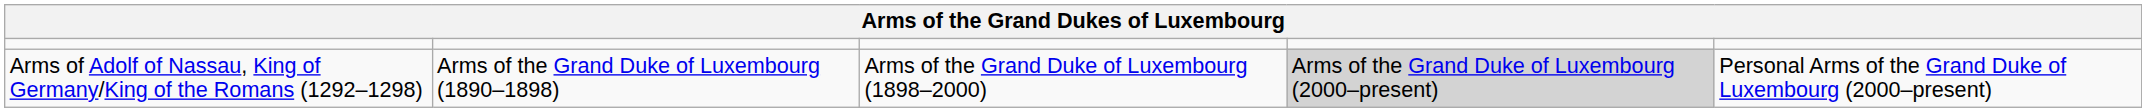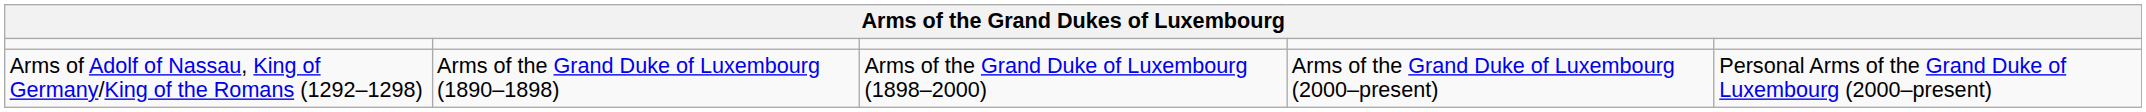(1483, 77) lightgrey background -> (1483, 77) no background
